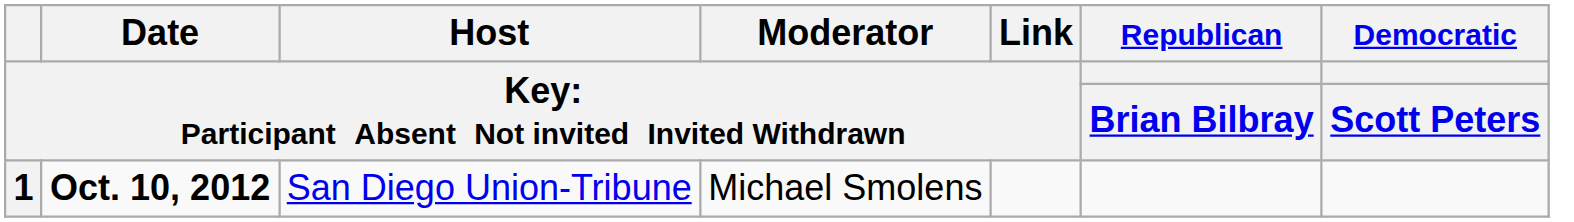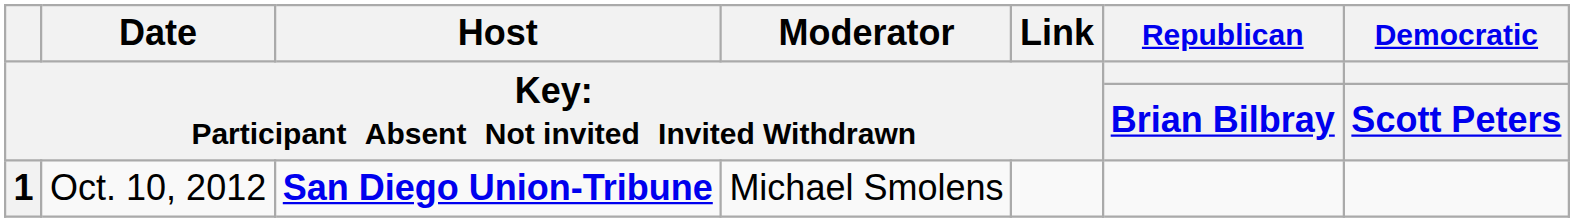(160, 187) bold -> (158, 187) normal
(489, 187) normal -> (498, 187) bold
